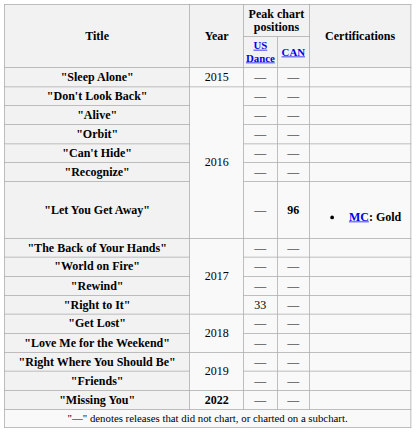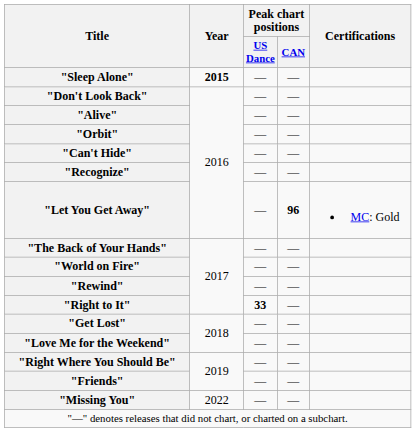(217, 77) normal -> (217, 77) bold
(360, 217) bold -> (360, 217) normal
(260, 304) normal -> (260, 304) bold
(217, 400) bold -> (217, 400) normal
